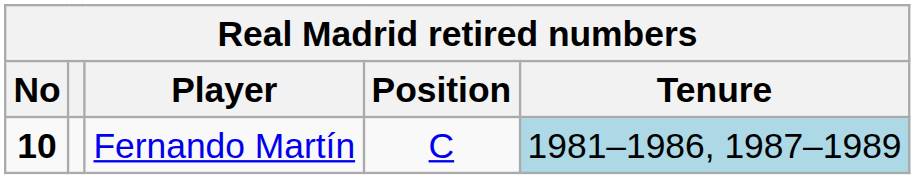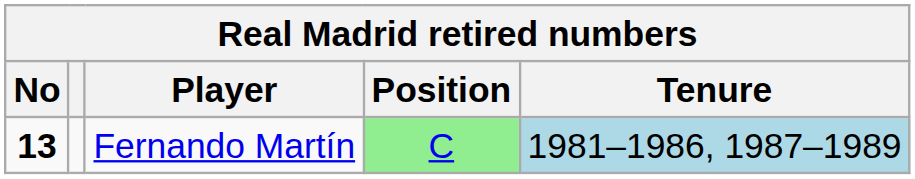(37, 146) 10 -> (37, 146) 13
(441, 146) no background -> (441, 146) lightgreen background
